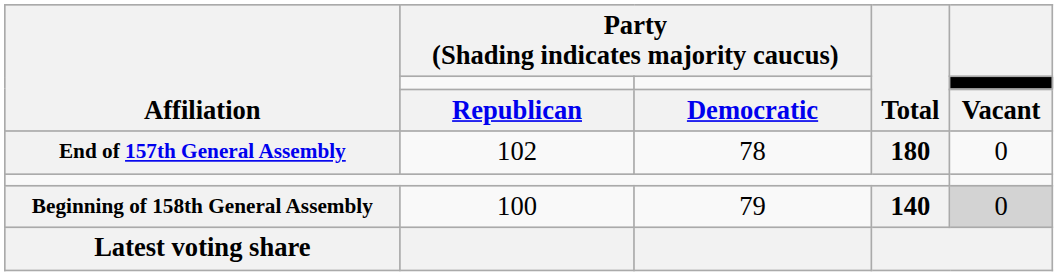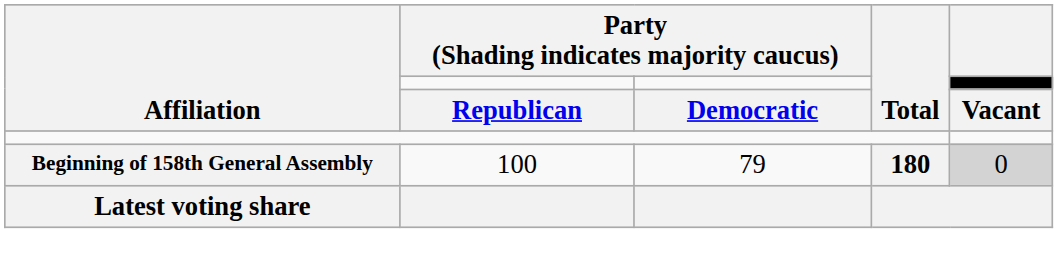- row: (202, 151)
(910, 206) 140 -> (910, 164) 180
